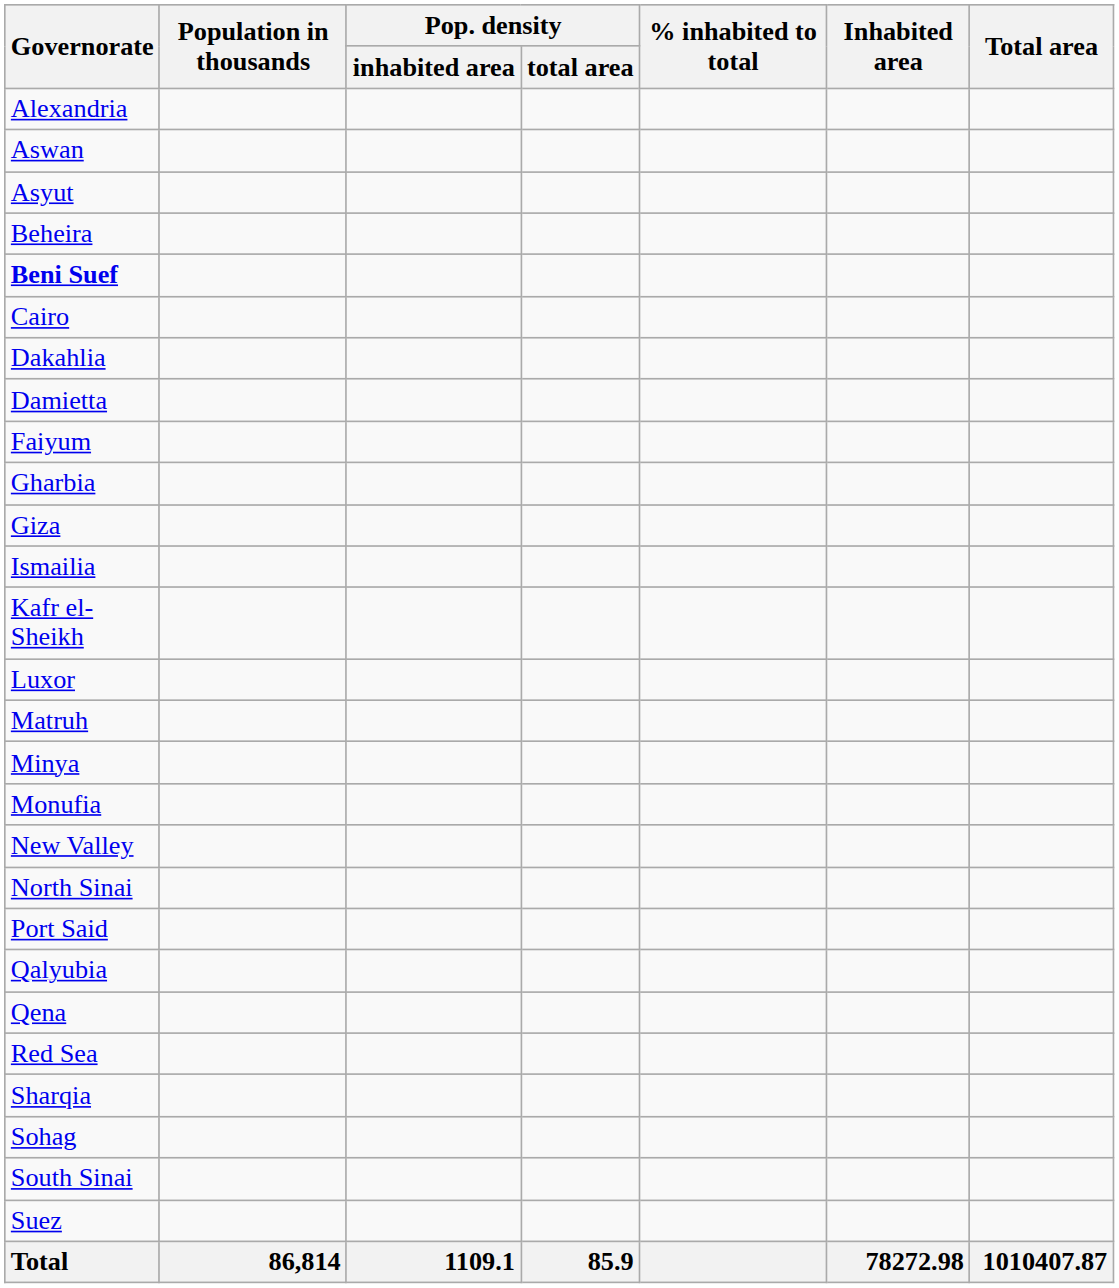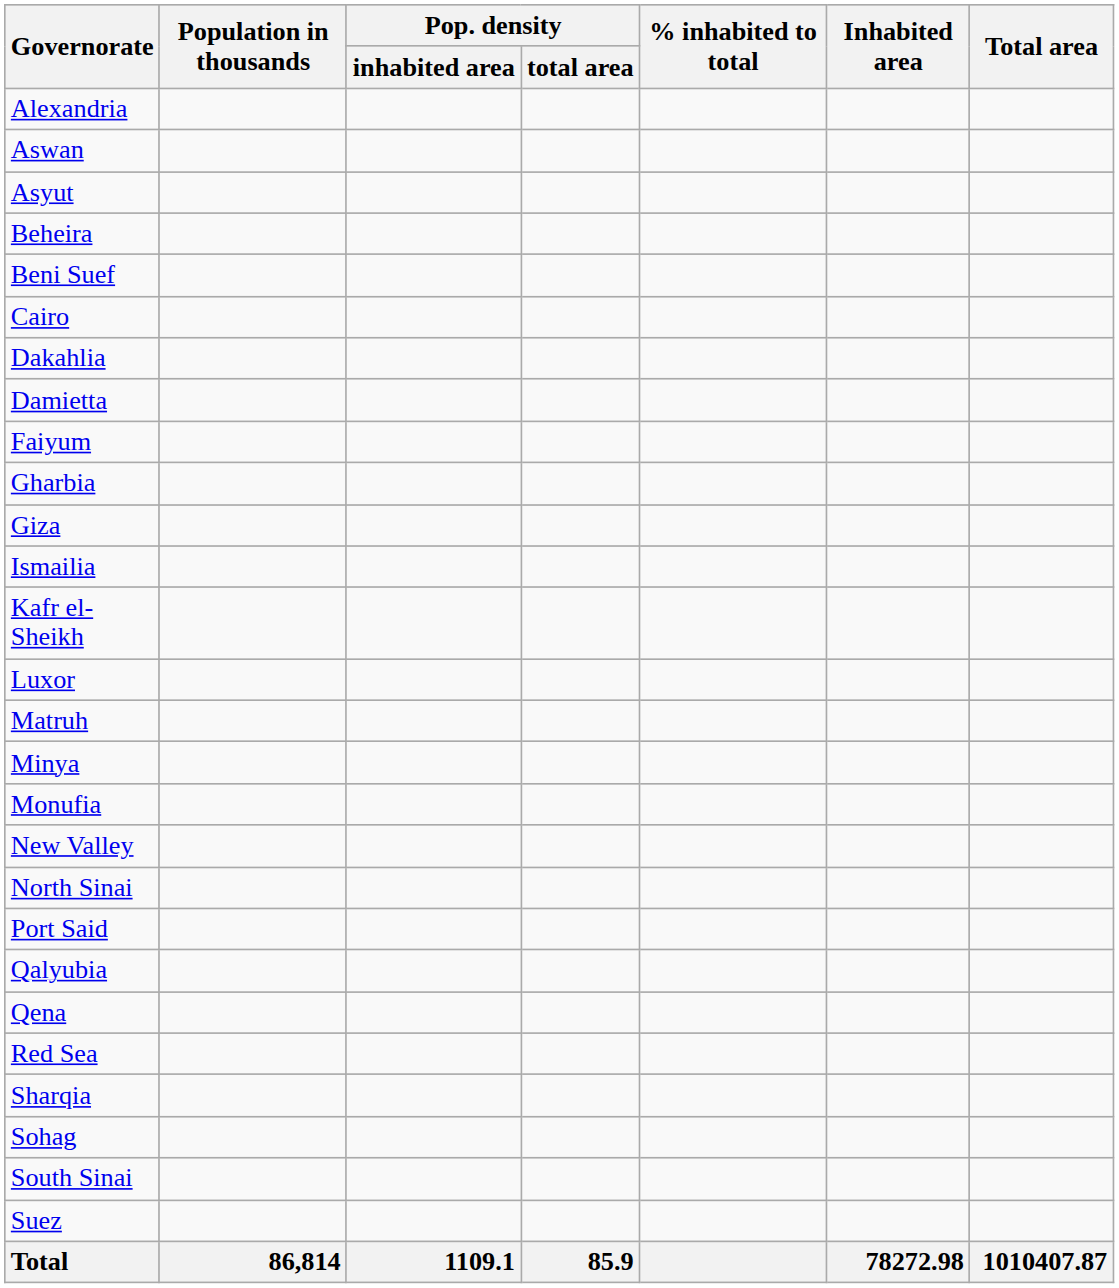(64, 274) bold -> (63, 274) normal
